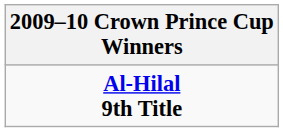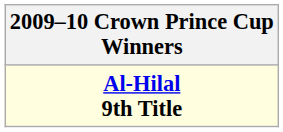(142, 95) no background -> (142, 95) lightyellow background
